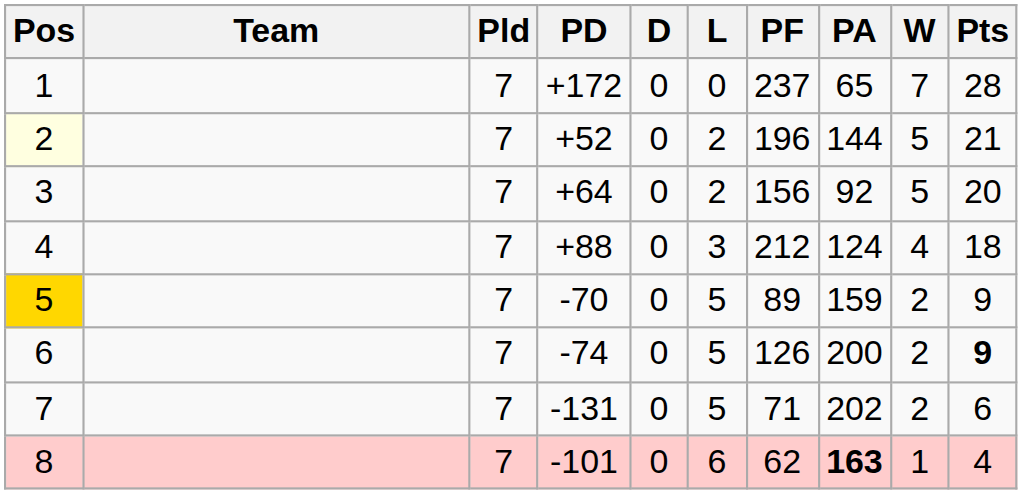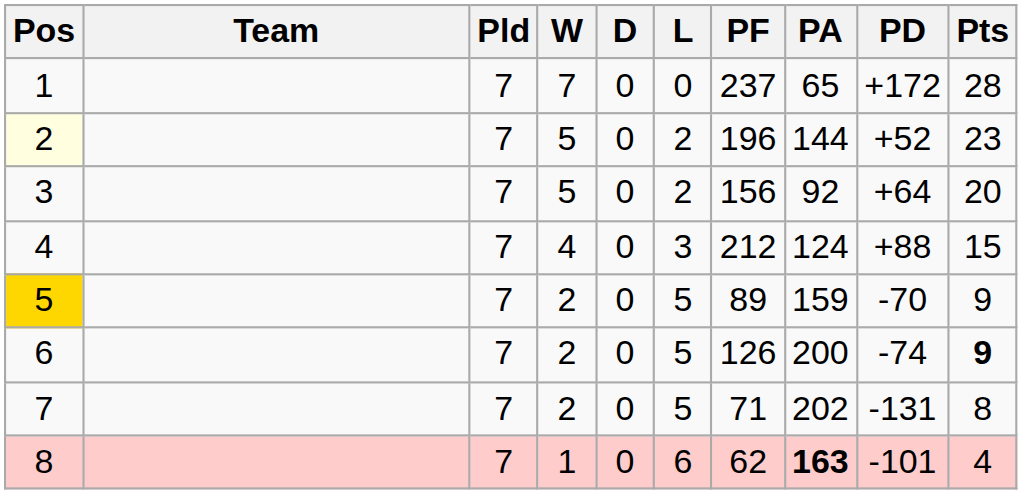columns swapped: (920, 31) <-> (584, 31)
(983, 138) 21 -> (983, 138) 23
(983, 246) 18 -> (983, 246) 15
(983, 407) 6 -> (983, 407) 8
